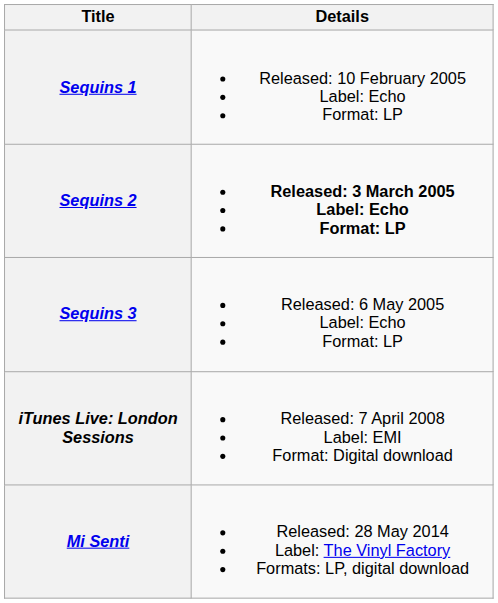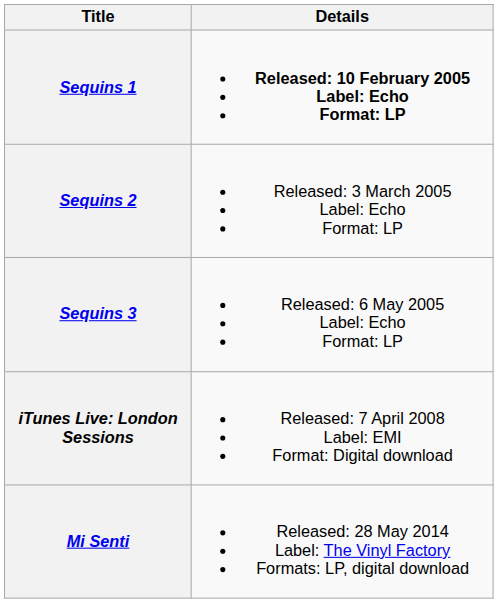(342, 96) normal -> (342, 96) bold
(342, 210) bold -> (342, 210) normal
